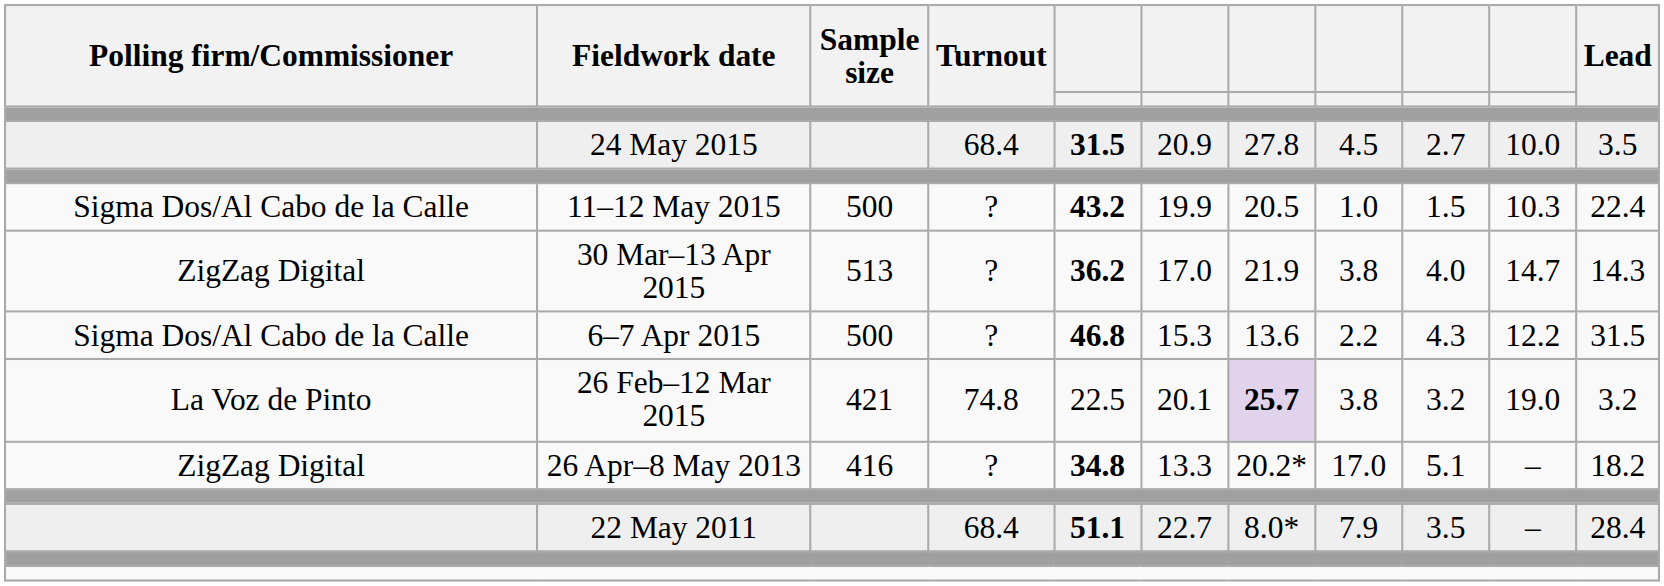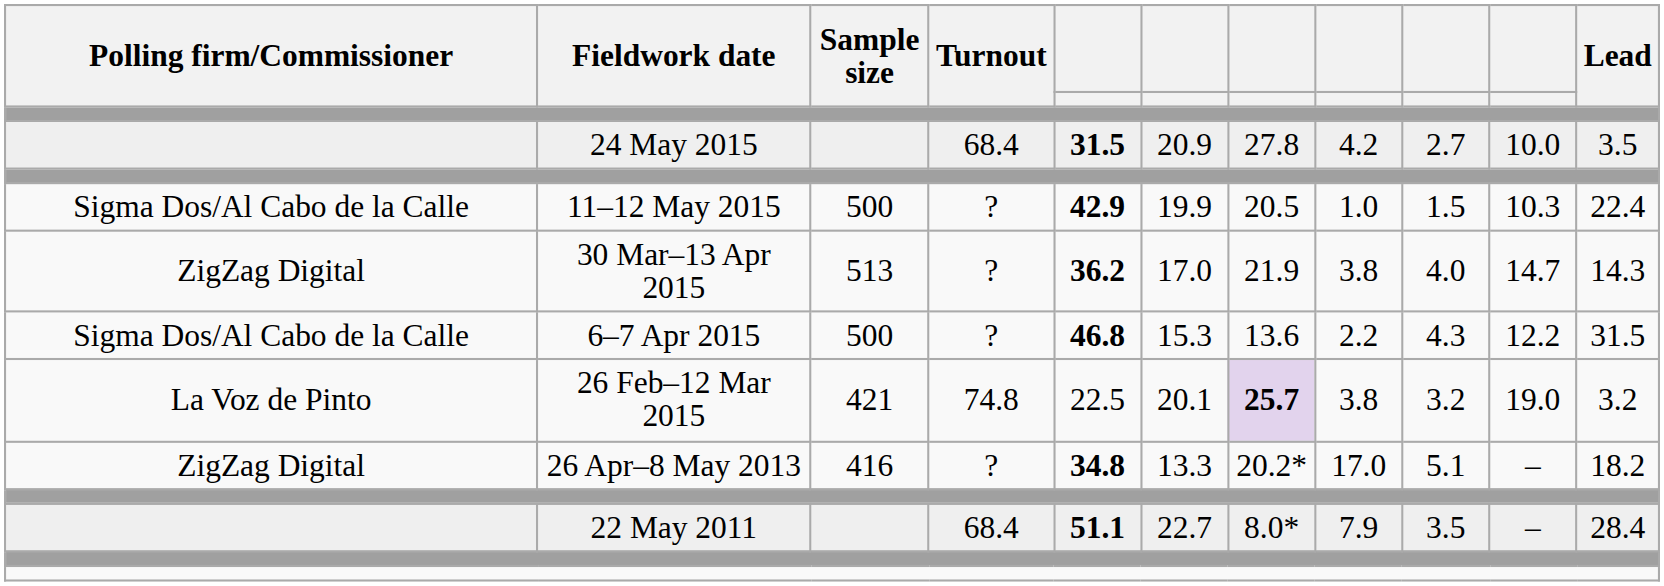(1359, 144) 4.5 -> (1359, 144) 4.2
(1097, 207) 43.2 -> (1097, 207) 42.9
